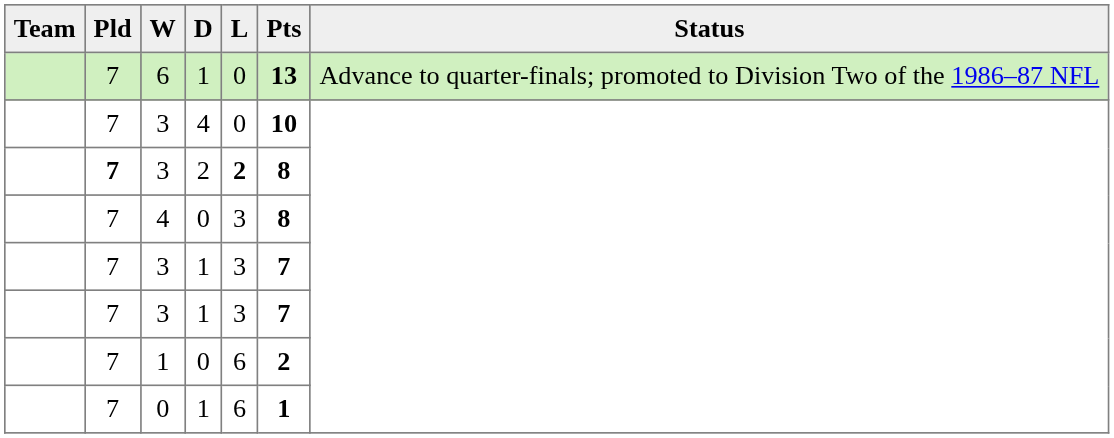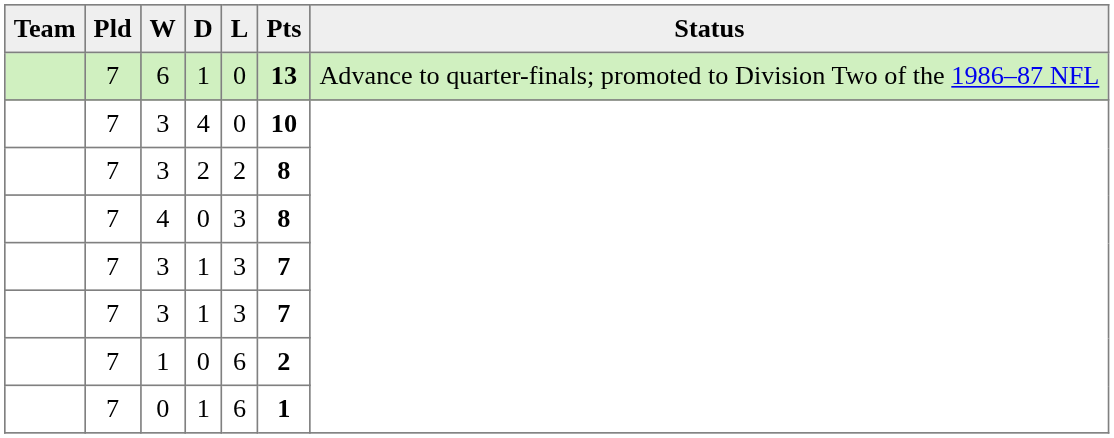(113, 170) bold -> (113, 170) normal
(240, 170) bold -> (240, 170) normal
